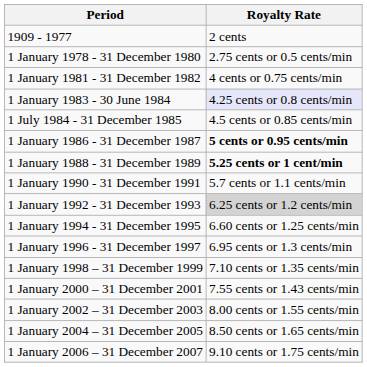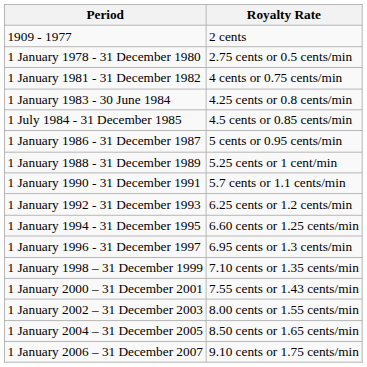(281, 99) lavender background -> (281, 99) no background
(278, 141) bold -> (276, 141) normal
(276, 162) bold -> (273, 162) normal
(281, 204) lightgrey background -> (281, 204) no background
